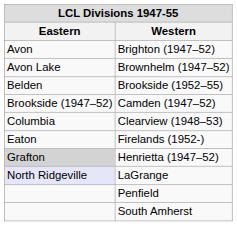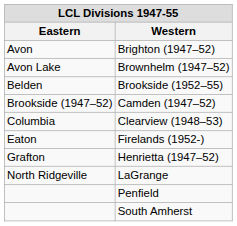(26, 157) lightgrey background -> (26, 157) no background
(47, 175) lavender background -> (47, 175) no background
